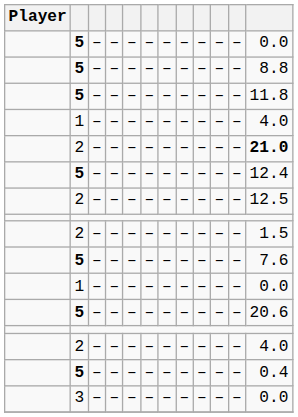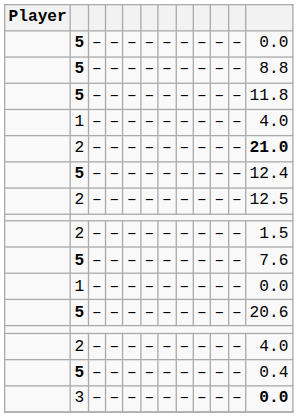(274, 399) normal -> (274, 399) bold
